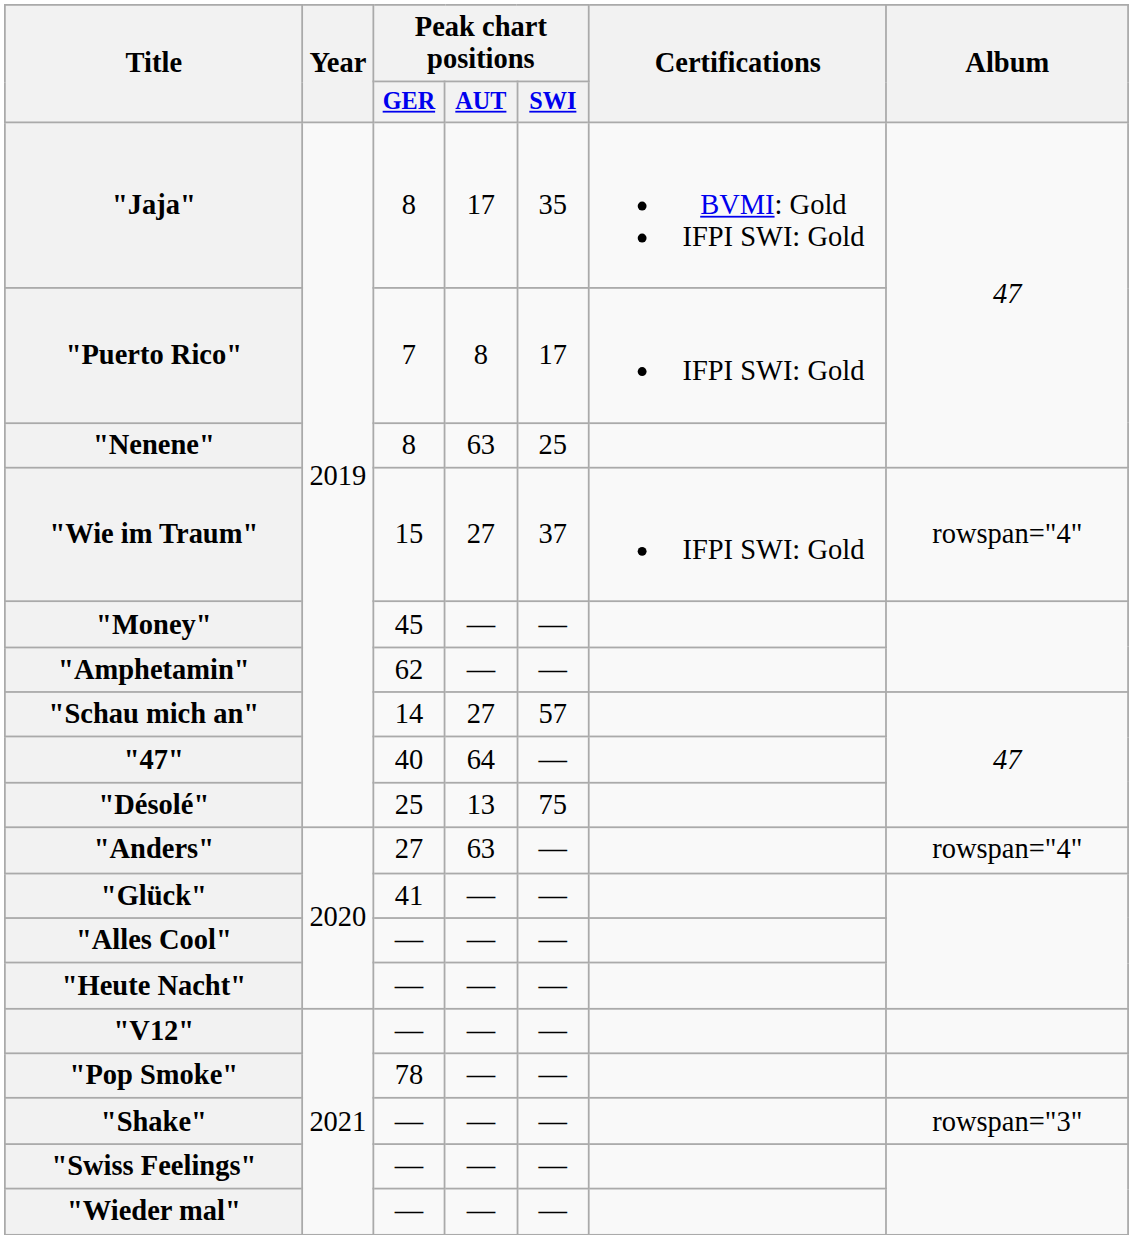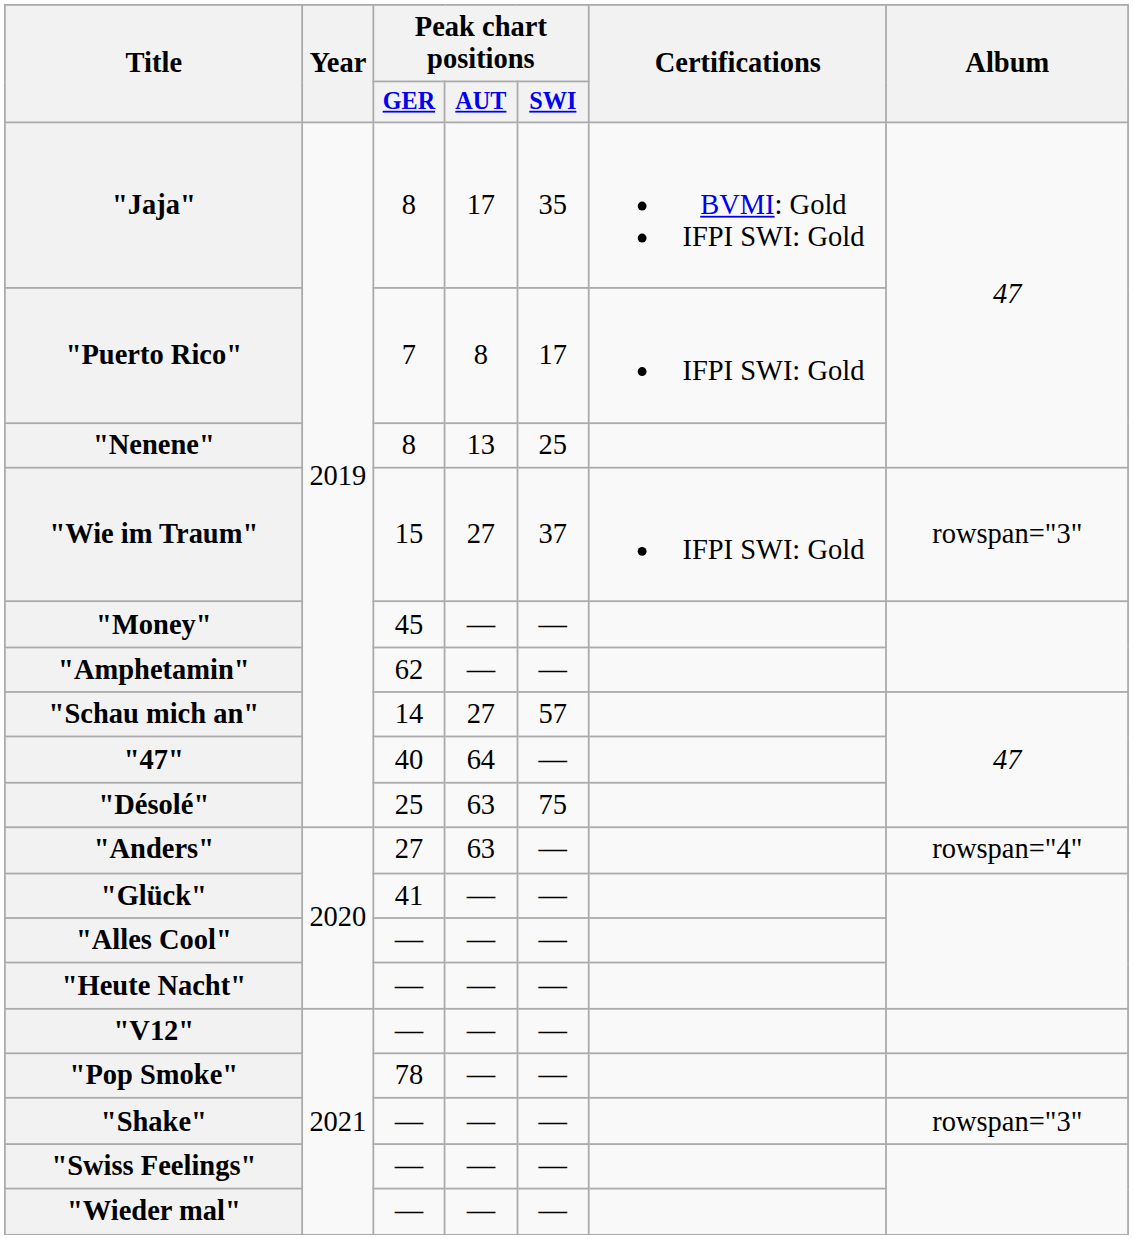(481, 444) 63 -> (481, 444) 13
(1007, 534) rowspan="4" -> (1007, 534) rowspan="3"
(481, 804) 13 -> (481, 804) 63
